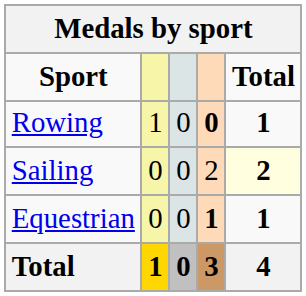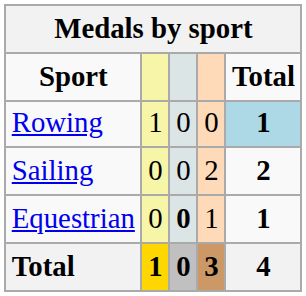(211, 123) bold -> (211, 123) normal
(264, 123) no background -> (264, 123) lightblue background
(264, 171) lightyellow background -> (264, 171) no background
(183, 218) normal -> (183, 218) bold
(211, 218) bold -> (211, 218) normal
